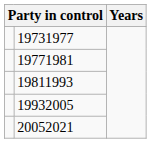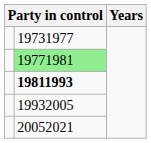(45, 60) no background -> (45, 60) lightgreen background
(45, 82) normal -> (45, 82) bold
